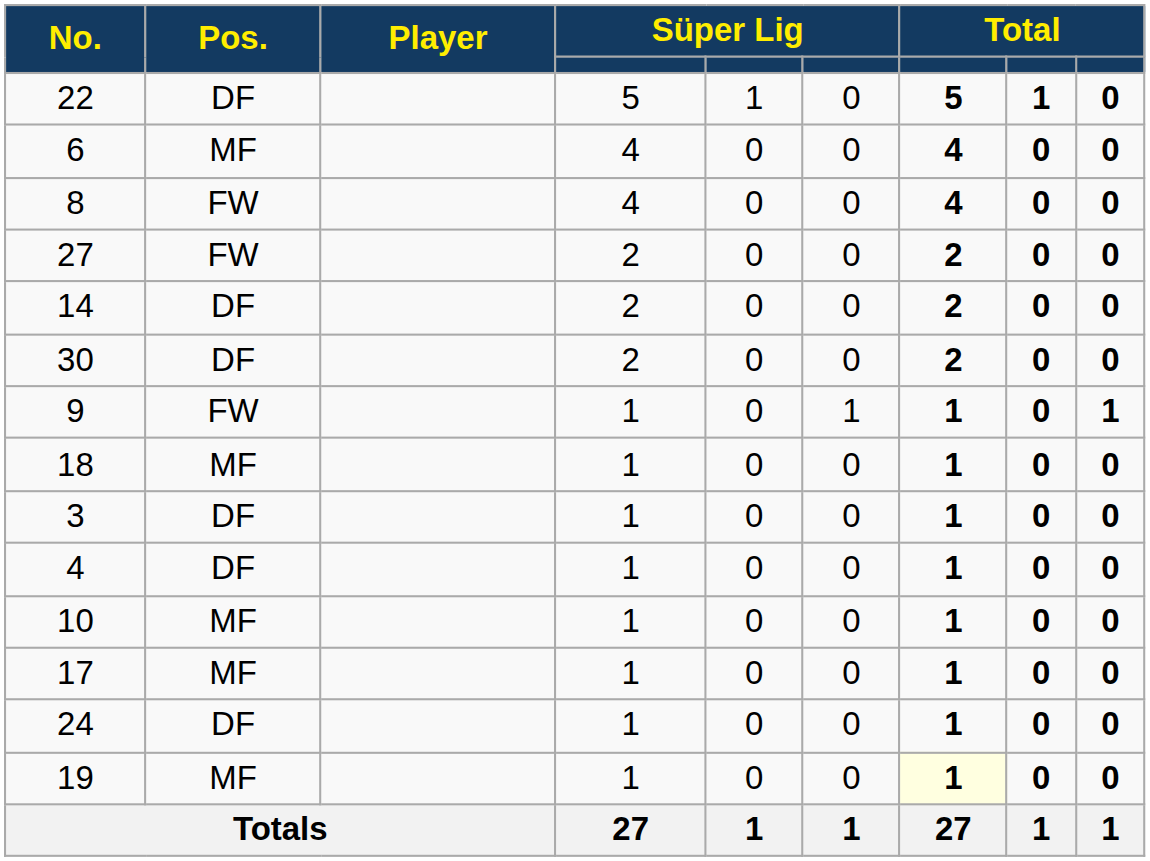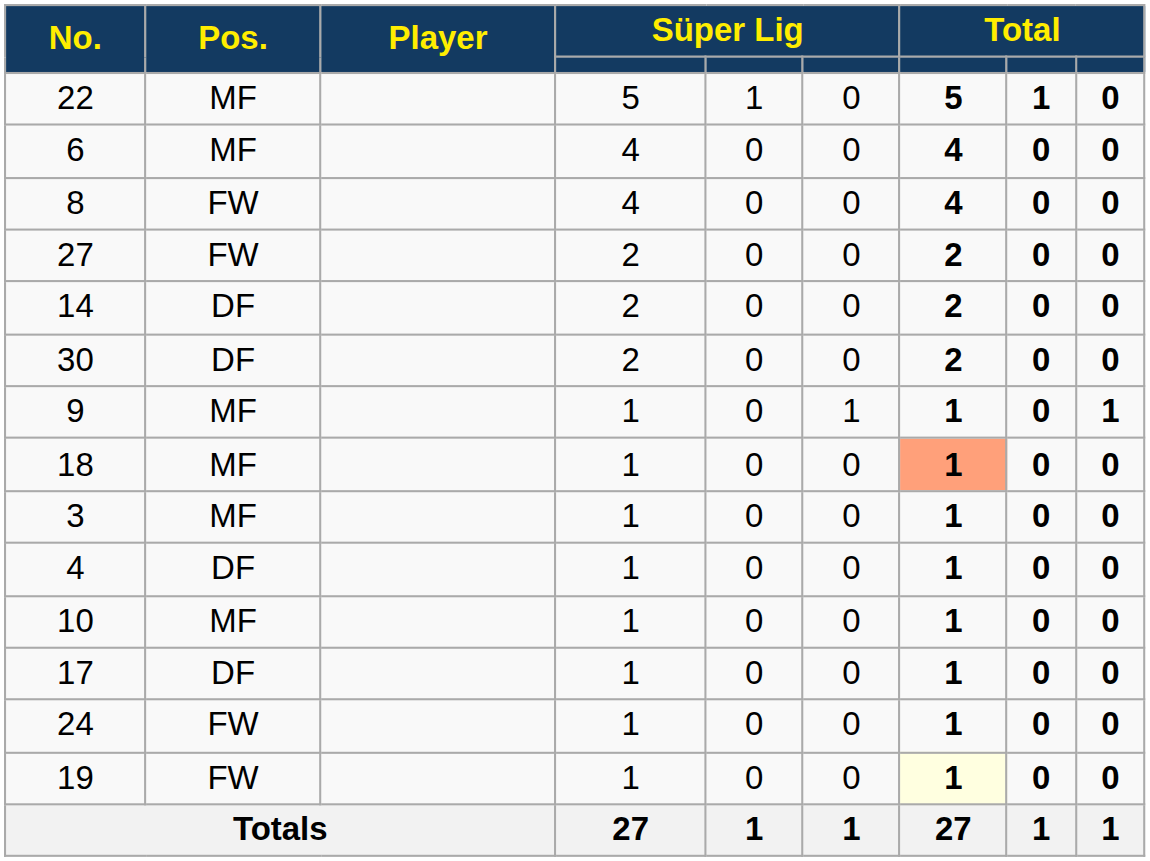(233, 98) DF -> (233, 98) MF
(233, 411) FW -> (233, 411) MF
(953, 464) no background -> (953, 464) lightsalmon background
(233, 516) DF -> (233, 516) MF
(233, 673) MF -> (233, 673) DF
(233, 725) DF -> (233, 725) FW
(233, 777) MF -> (233, 777) FW
